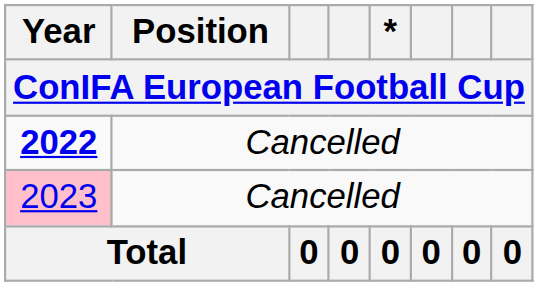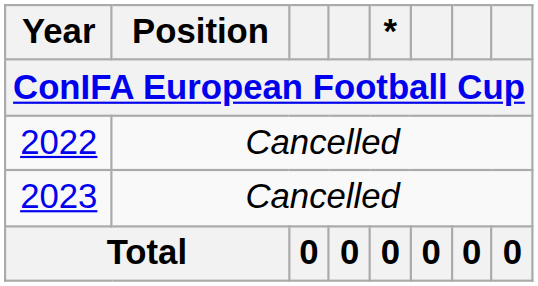(59, 142) bold -> (59, 142) normal
(59, 197) pink background -> (59, 197) no background
